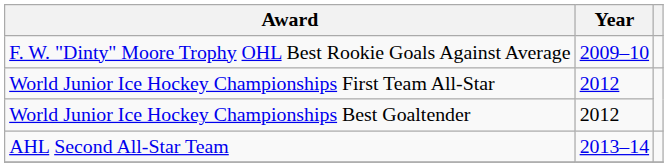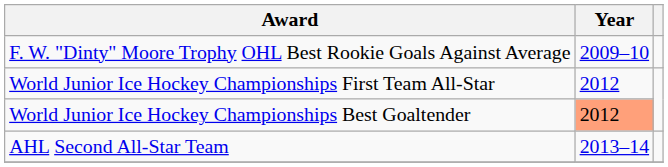(599, 114) no background -> (599, 114) lightsalmon background
